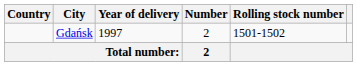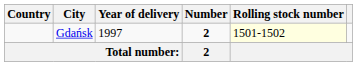(206, 33) normal -> (206, 33) bold
(259, 33) no background -> (259, 33) lightyellow background
